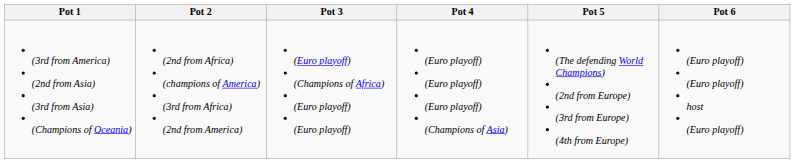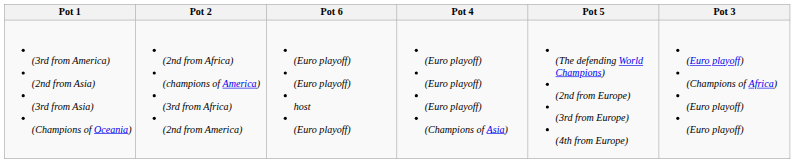columns swapped: (332, 12) <-> (724, 12)
